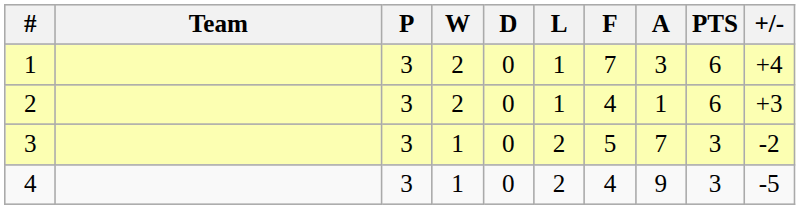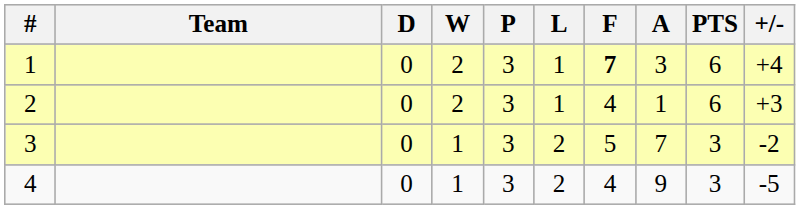columns swapped: (407, 24) <-> (508, 24)
(610, 64) normal -> (610, 64) bold
